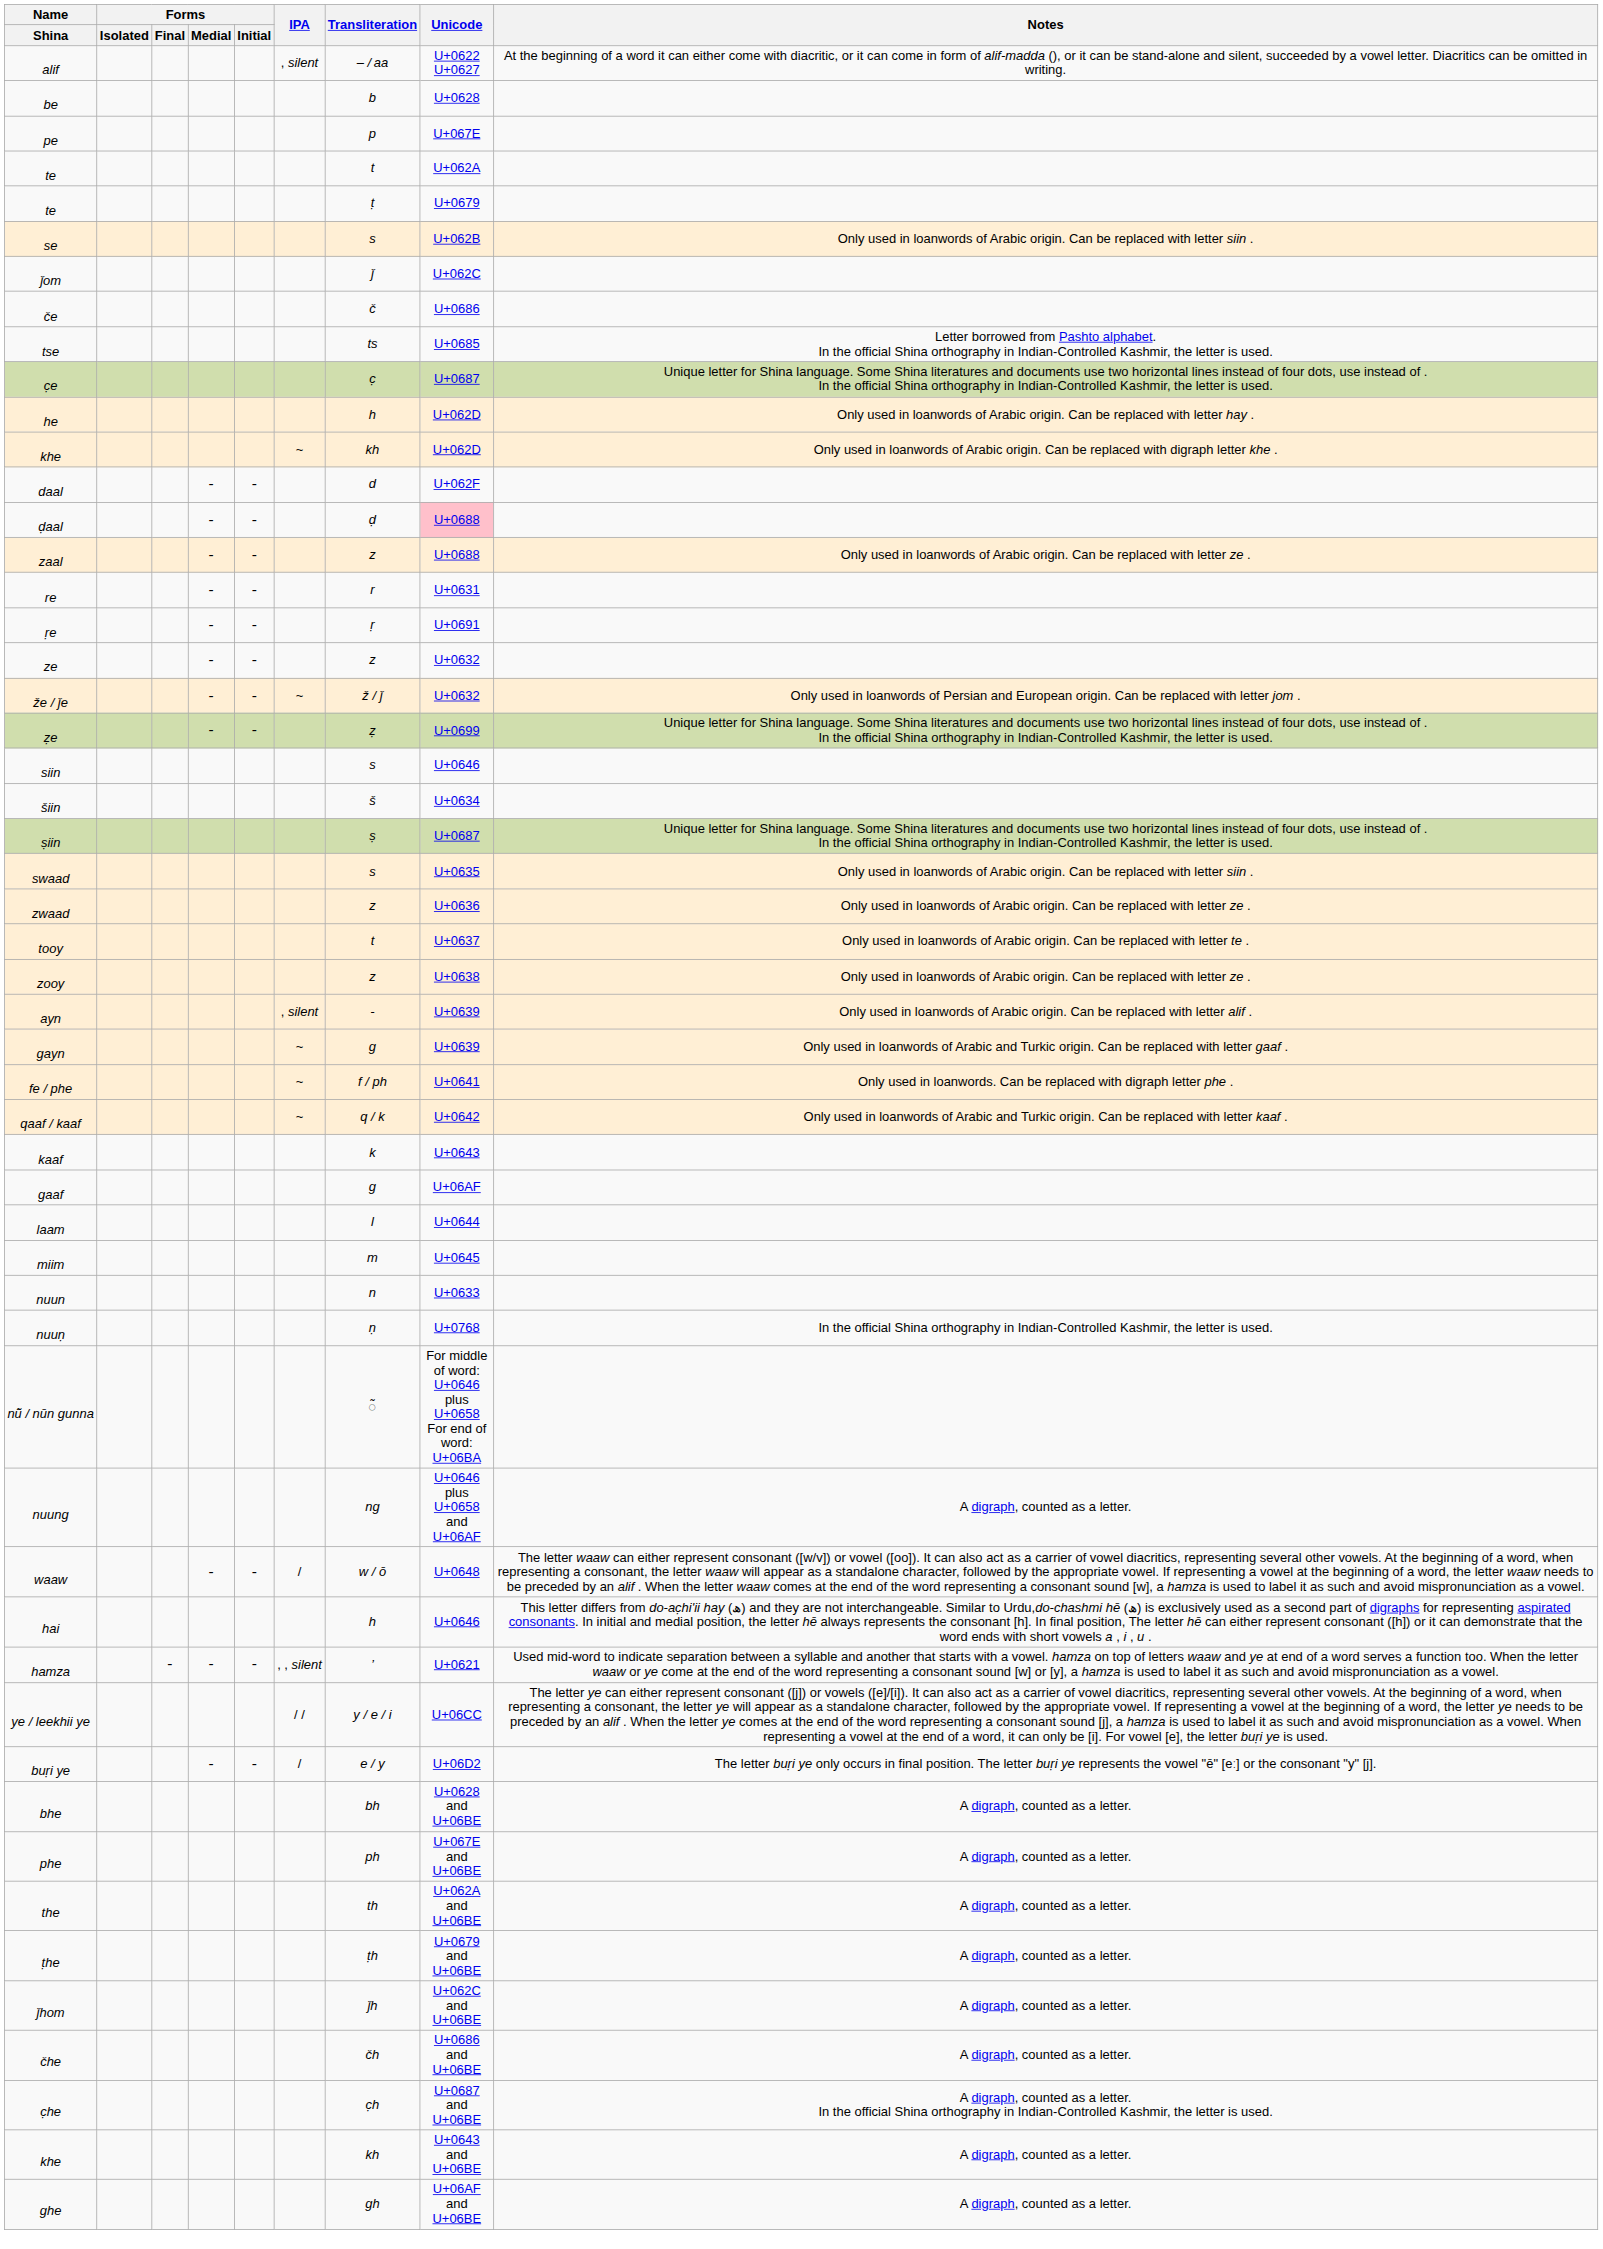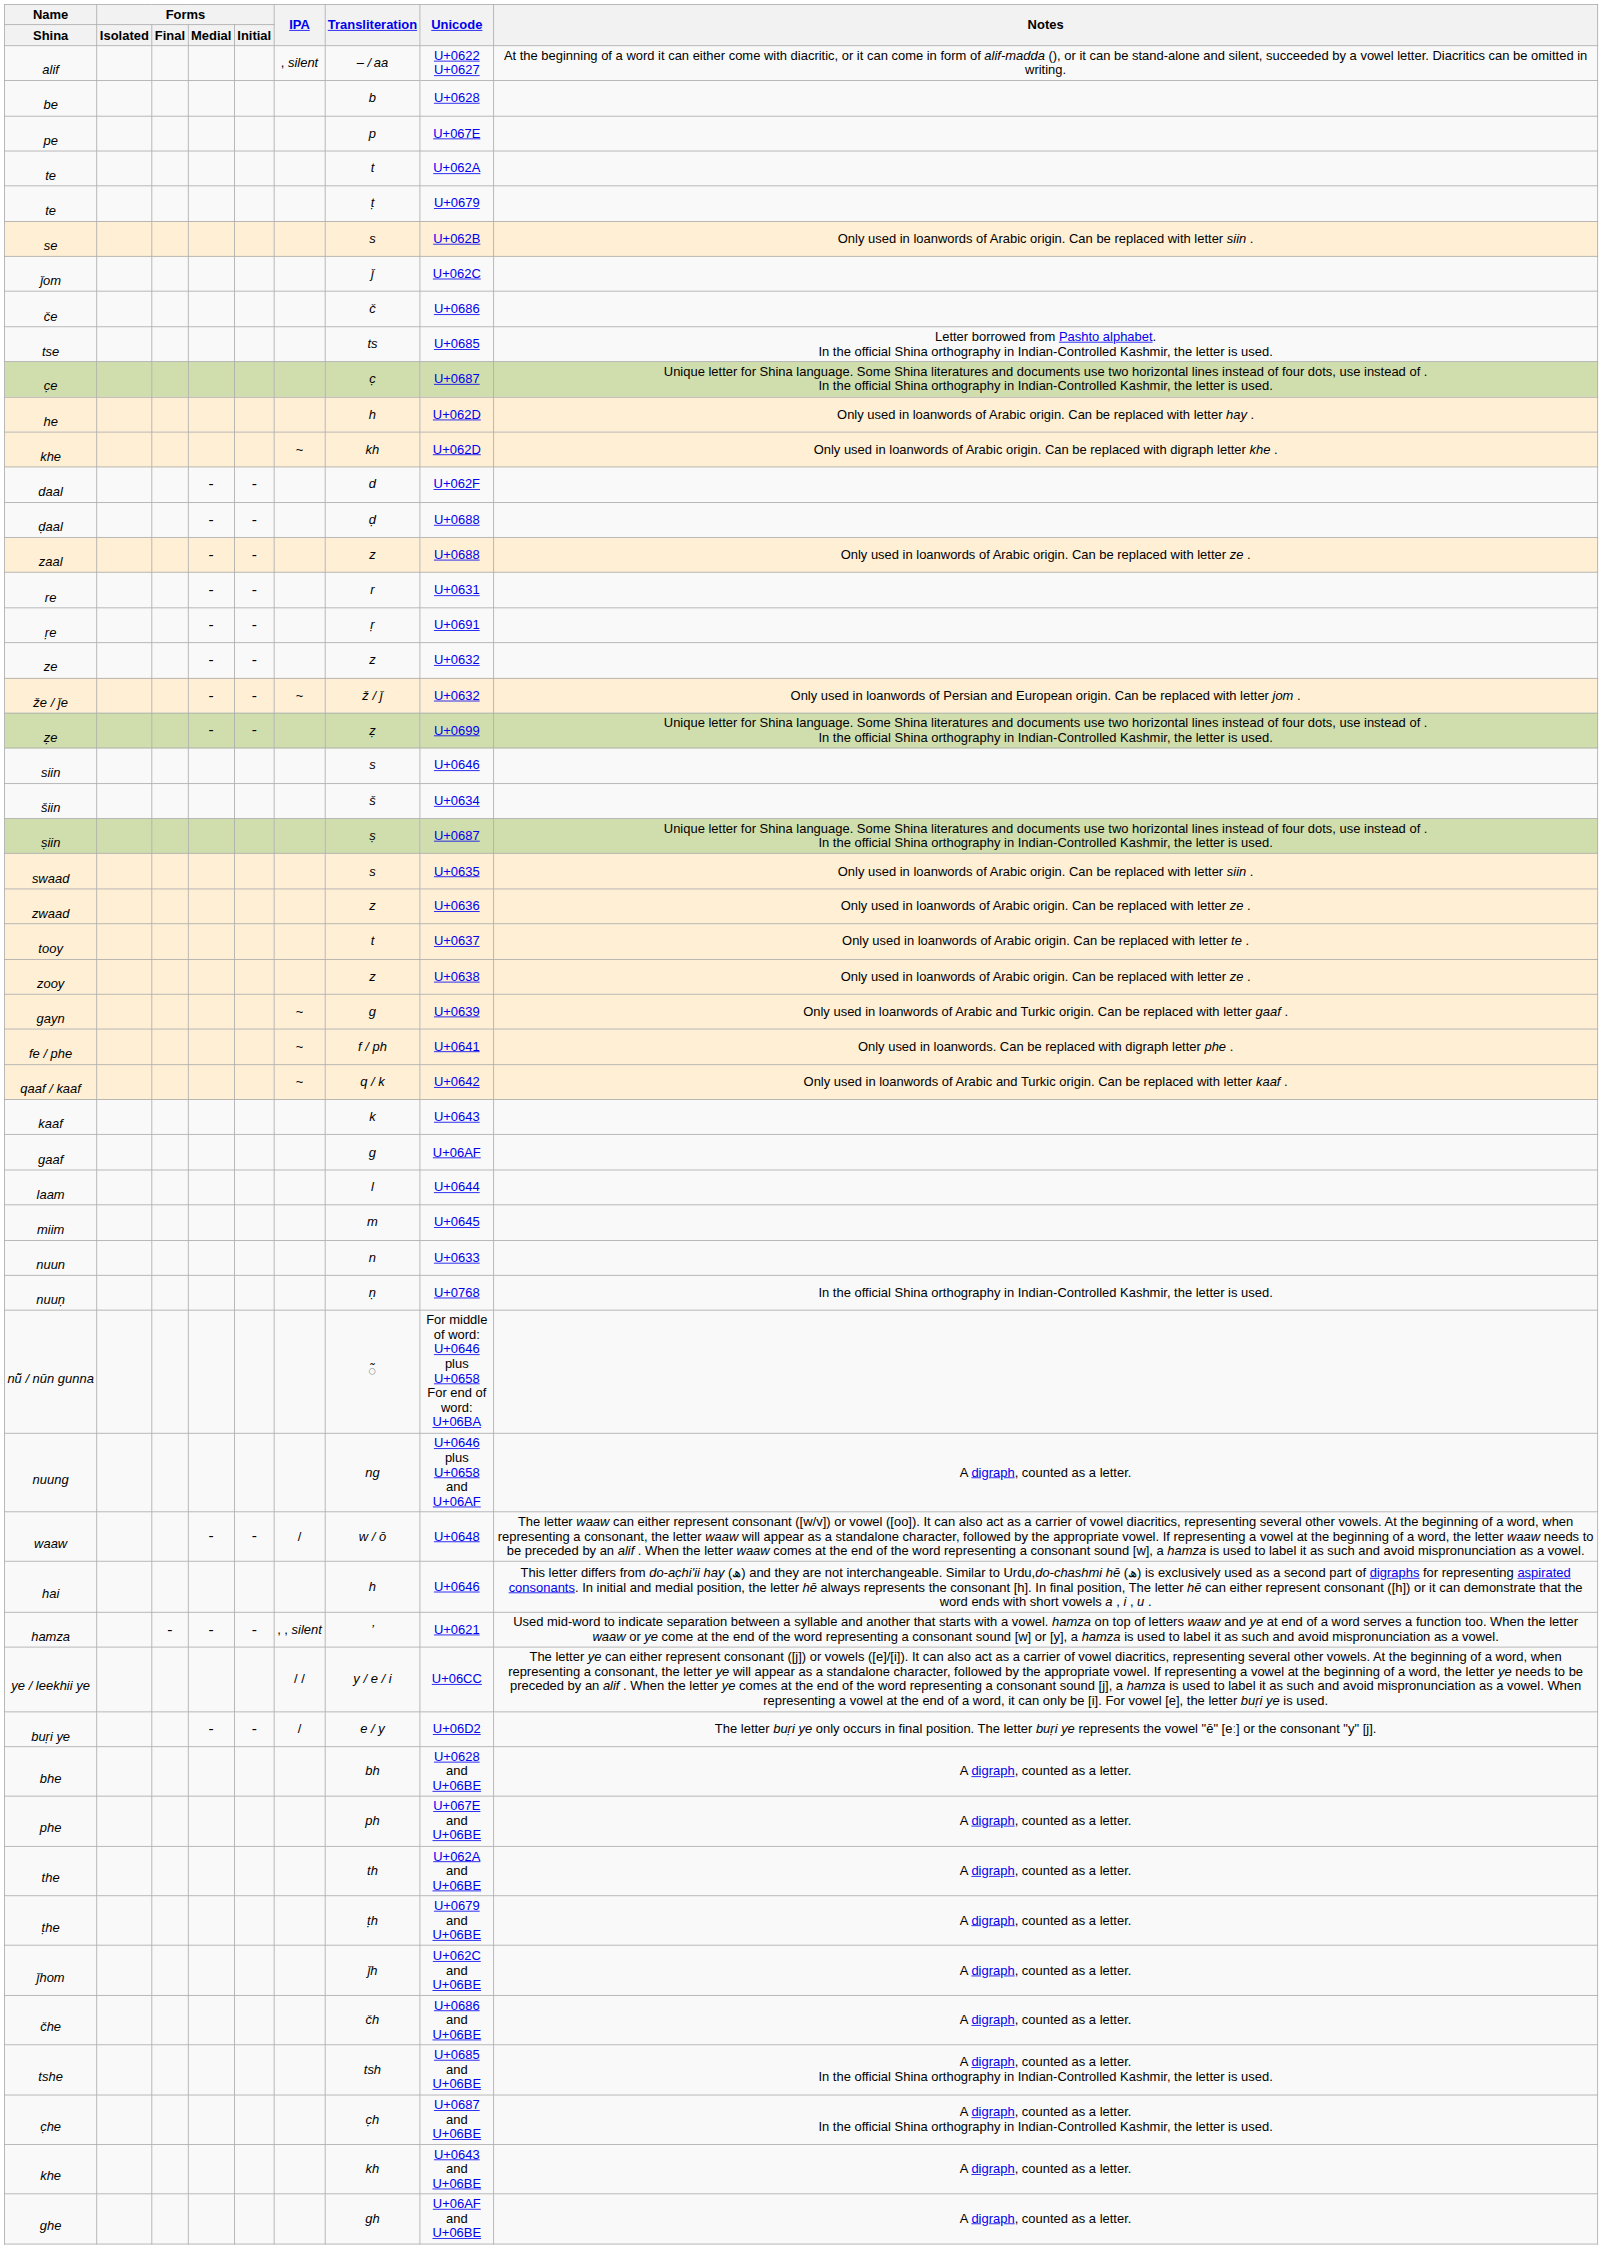(457, 519) pink background -> (457, 519) no background
- row: (51, 1019)
+ row: (51, 2077)
